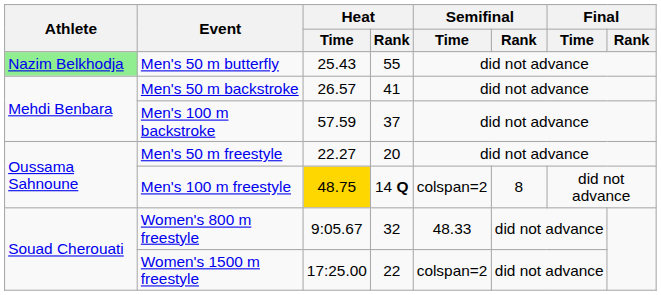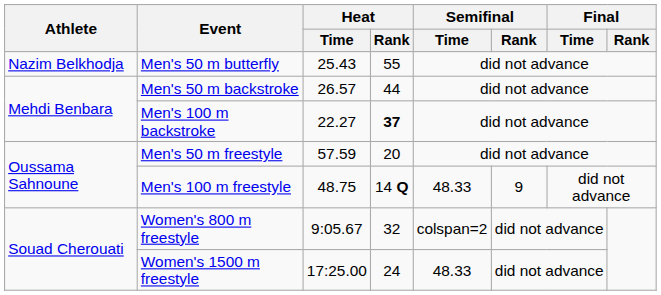(66, 64) lightgreen background -> (66, 64) no background
(392, 89) 41 -> (392, 89) 44
(337, 122) 57.59 -> (337, 122) 22.27
(392, 122) normal -> (392, 122) bold
(337, 155) 22.27 -> (337, 155) 57.59
(337, 187) gold background -> (337, 187) no background
(452, 187) colspan=2 -> (452, 187) 48.33
(519, 187) 8 -> (519, 187) 9
(452, 229) 48.33 -> (452, 229) colspan=2
(392, 270) 22 -> (392, 270) 24
(452, 270) colspan=2 -> (452, 270) 48.33
